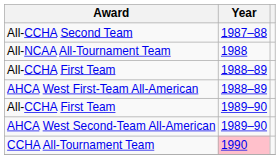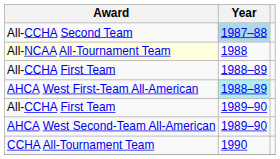(244, 32) no background -> (244, 32) lightblue background
(89, 51) no background -> (89, 51) lightyellow background
(244, 88) no background -> (244, 88) paleturquoise background
(234, 145) pink background -> (234, 145) no background
